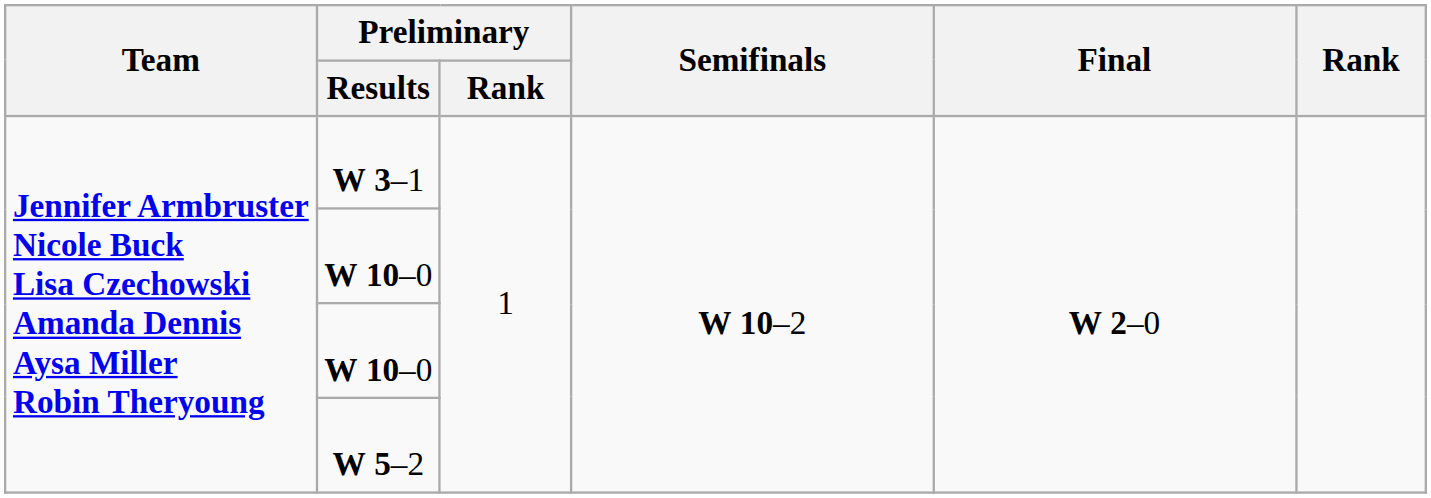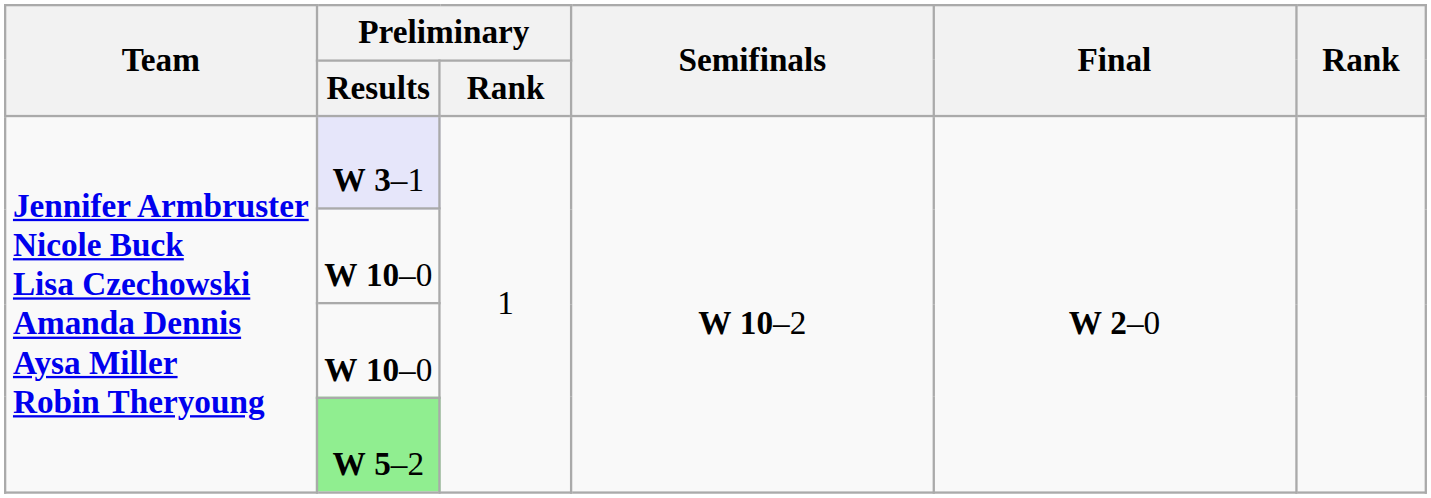(378, 181) no background -> (378, 181) lavender background
(378, 463) no background -> (378, 463) lightgreen background
